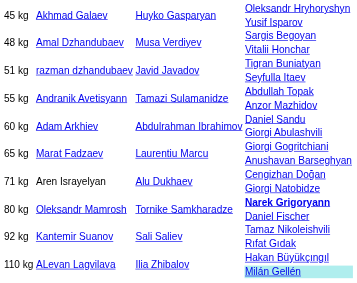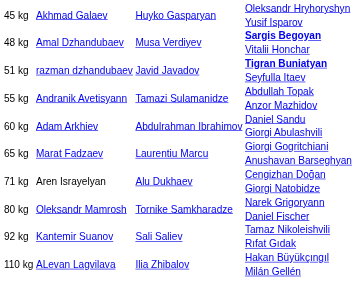(281, 36) normal -> (283, 36) bold
(283, 64) normal -> (286, 64) bold
(288, 202) bold -> (285, 202) normal
(273, 272) paleturquoise background -> (273, 272) no background
